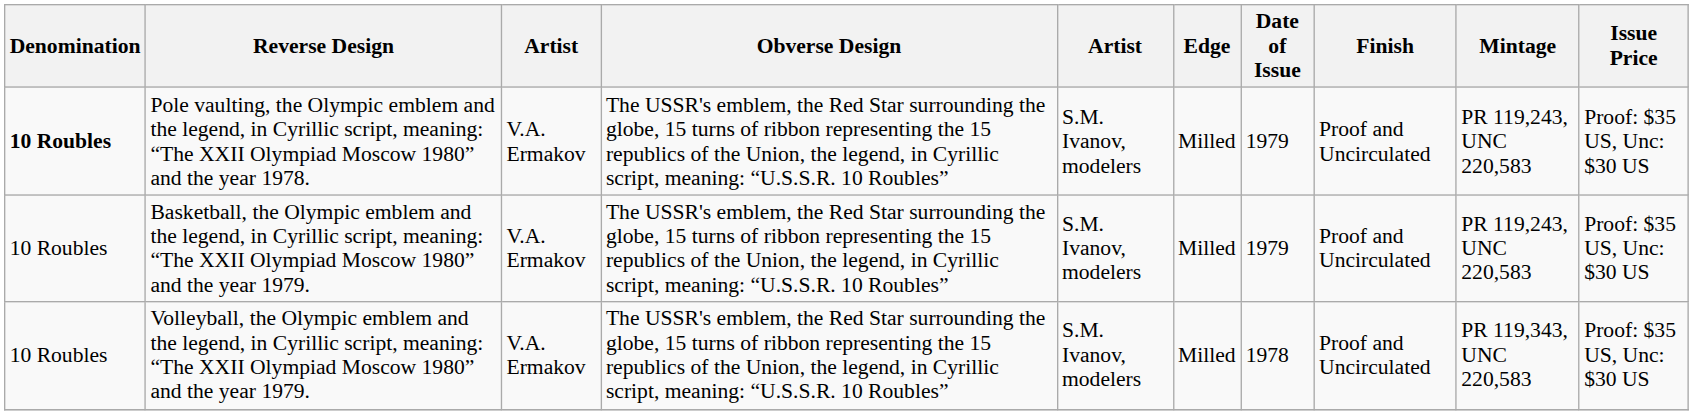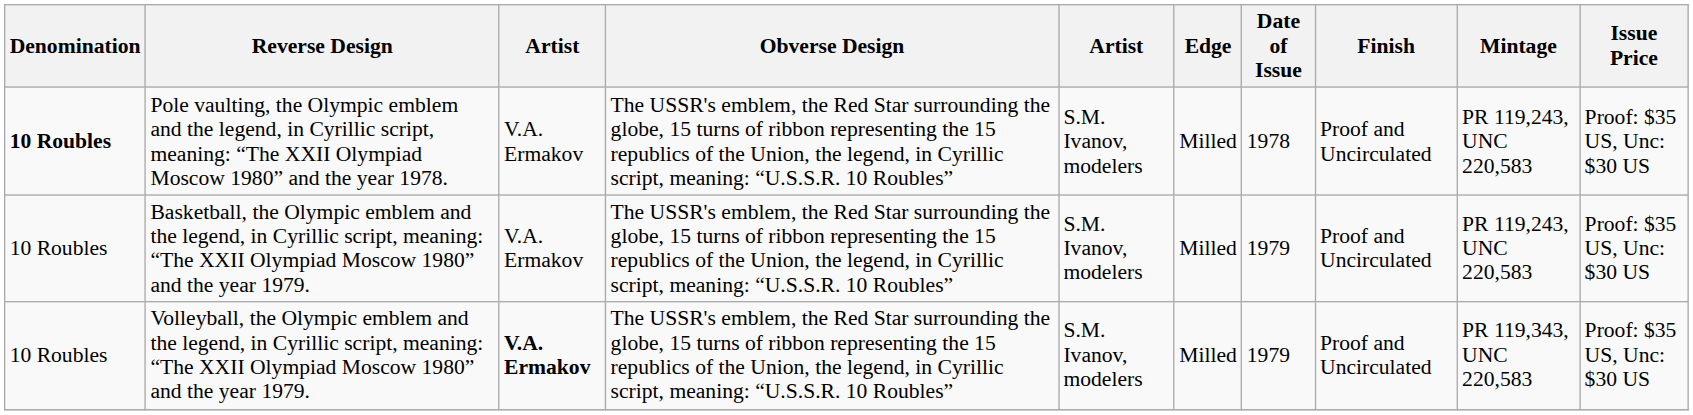(1267, 140) 1979 -> (1268, 140) 1978
(546, 355) normal -> (547, 355) bold
(1267, 355) 1978 -> (1268, 355) 1979
